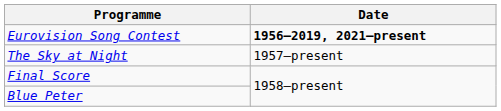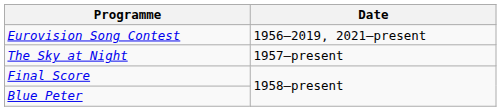(340, 35) bold -> (340, 35) normal
